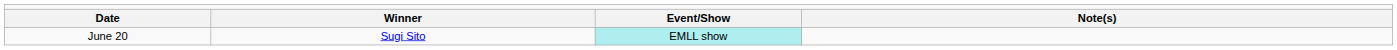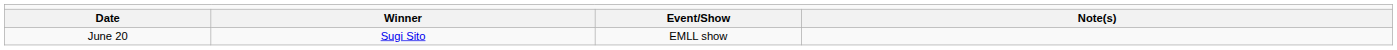(698, 36) paleturquoise background -> (698, 36) no background
